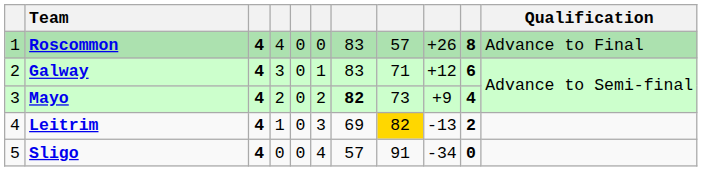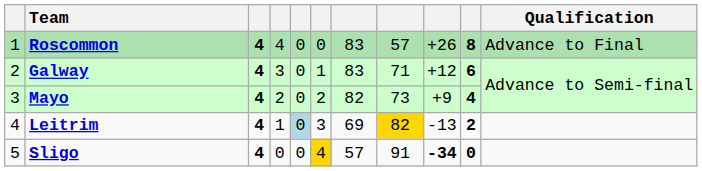(354, 99) bold -> (354, 99) normal
(300, 126) no background -> (300, 126) lightblue background
(321, 153) no background -> (321, 153) gold background
(442, 153) normal -> (442, 153) bold
